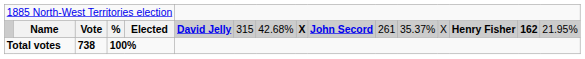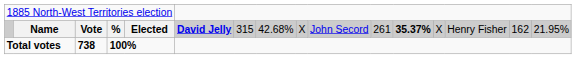(302, 29) bold -> (302, 29) normal
(342, 29) bold -> (339, 29) normal
(418, 29) normal -> (413, 29) bold
(484, 29) bold -> (477, 29) normal
(529, 29) bold -> (520, 29) normal
